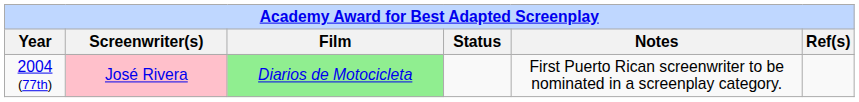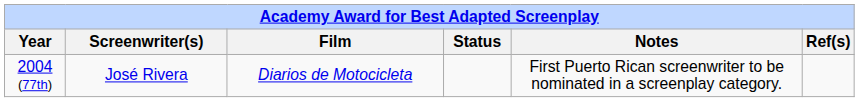(146, 75) pink background -> (146, 75) no background
(335, 75) lightgreen background -> (335, 75) no background
